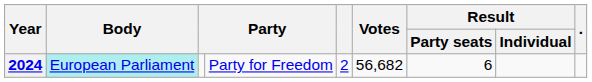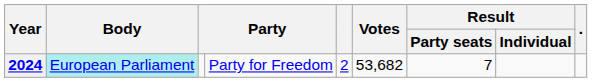(379, 66) 56,682 -> (379, 66) 53,682
(488, 66) 6 -> (488, 66) 7
